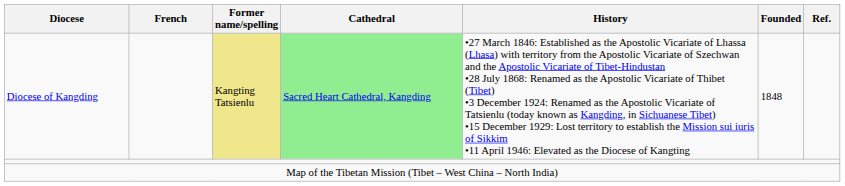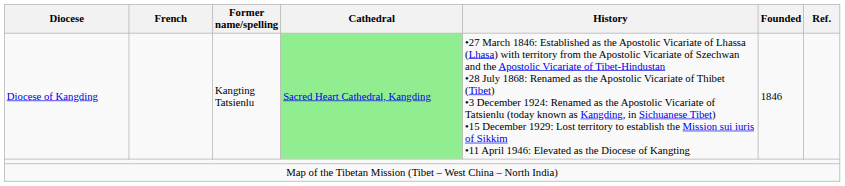(235, 96) khaki background -> (235, 96) no background
(771, 96) 1848 -> (771, 96) 1846
